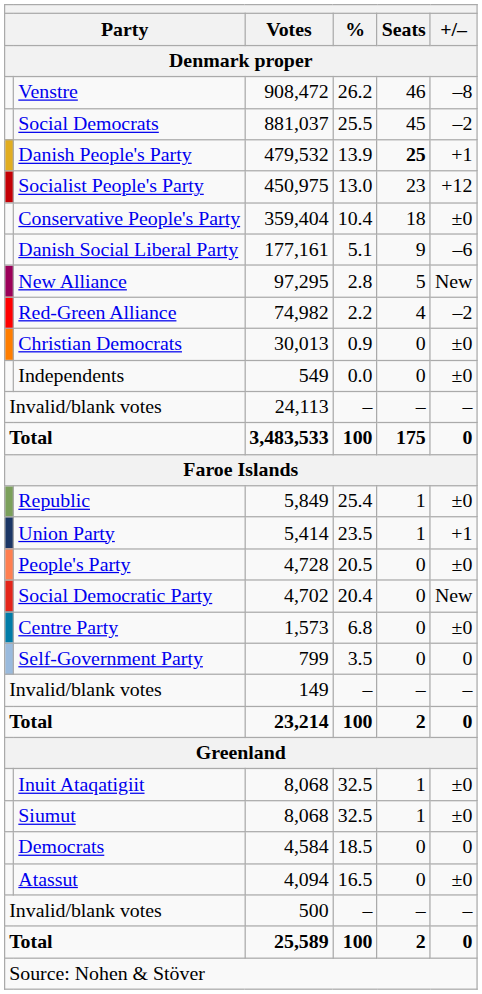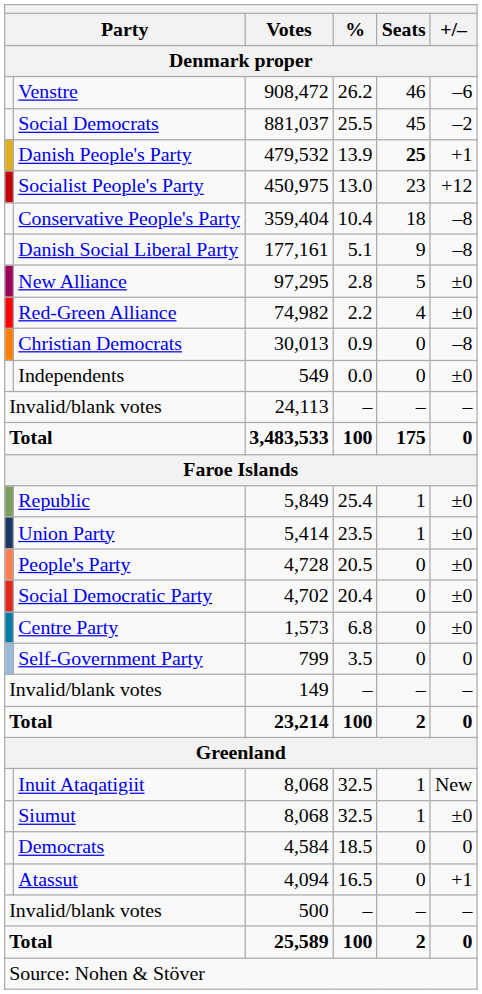(462, 92) –8 -> (462, 92) –6
(462, 218) ±0 -> (462, 218) –8
(462, 249) –6 -> (462, 249) –8
(454, 281) New -> (462, 281) ±0
(462, 312) –2 -> (462, 312) ±0
(462, 344) ±0 -> (462, 344) –8
(462, 532) +1 -> (462, 532) ±0
(454, 595) New -> (462, 595) ±0
(462, 784) ±0 -> (454, 784) New
(462, 878) ±0 -> (462, 878) +1
